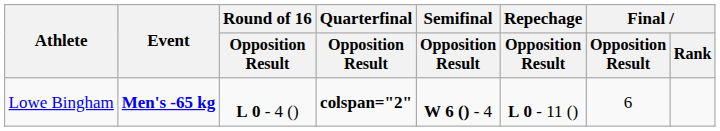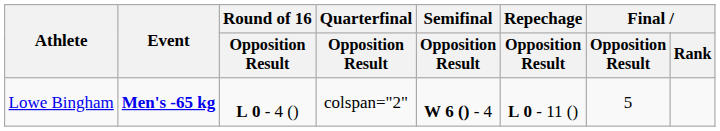(366, 102) bold -> (366, 102) normal
(628, 102) 6 -> (628, 102) 5
